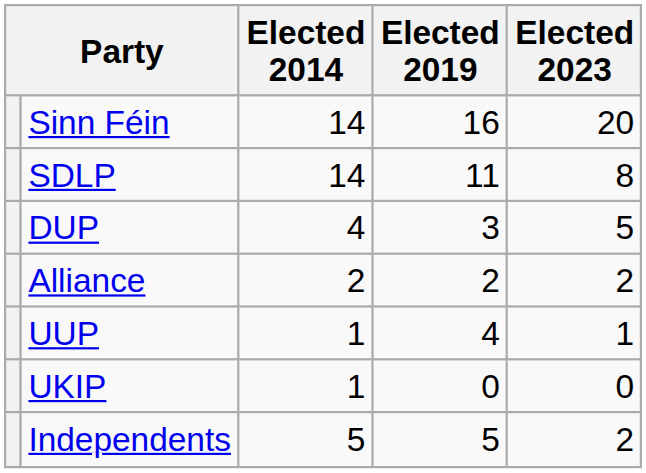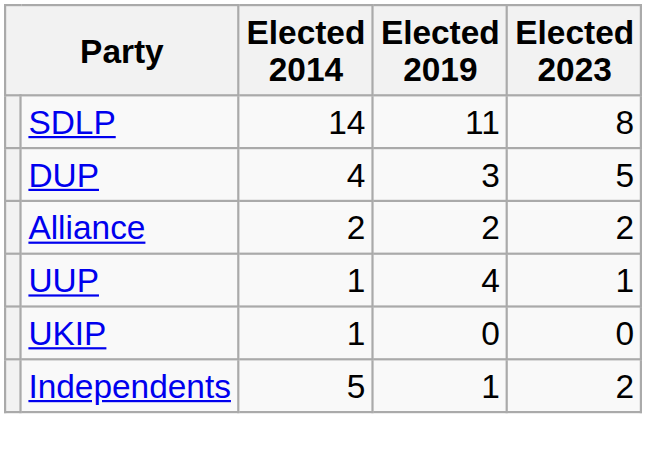- row: (99, 122)
(490, 440) 5 -> (490, 387) 1
